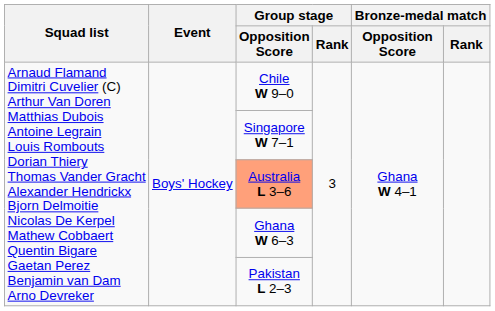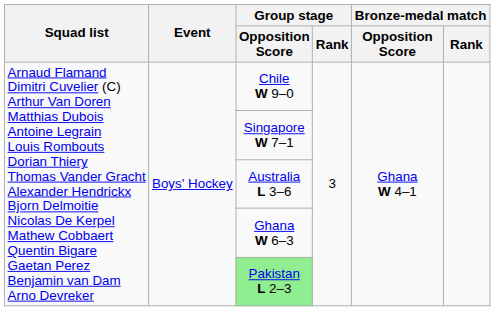(274, 184) lightsalmon background -> (274, 184) no background
(274, 282) no background -> (274, 282) lightgreen background
